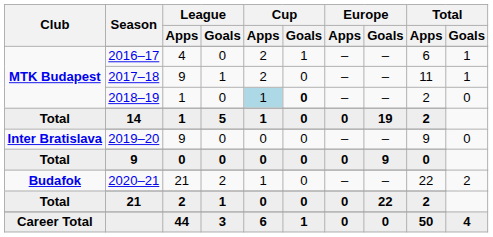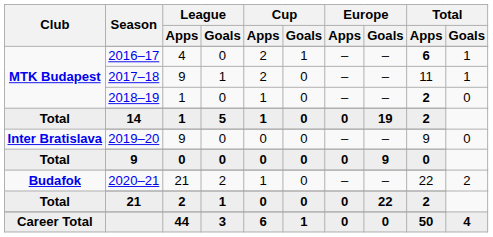(426, 57) normal -> (426, 57) bold
(263, 98) lightblue background -> (263, 98) no background
(304, 98) bold -> (304, 98) normal
(426, 98) normal -> (426, 98) bold
